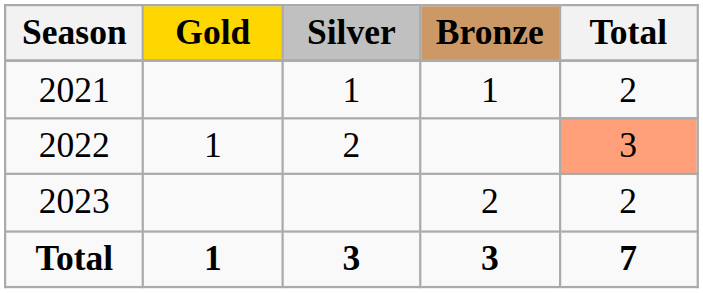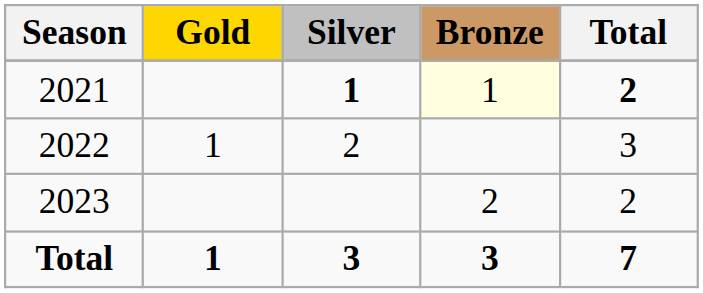(351, 88) normal -> (351, 88) bold
(490, 88) no background -> (490, 88) lightyellow background
(628, 88) normal -> (628, 88) bold
(628, 145) lightsalmon background -> (628, 145) no background
